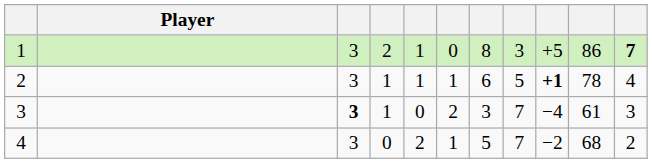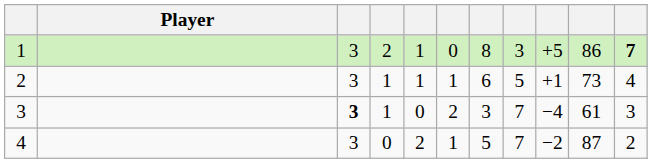(552, 81) bold -> (552, 81) normal
(592, 81) 78 -> (592, 81) 73
(592, 142) 68 -> (592, 142) 87
